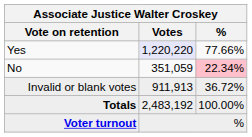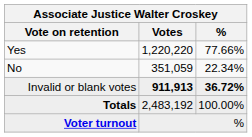(167, 50) lavender background -> (167, 50) no background
(224, 69) pink background -> (224, 69) no background
(173, 87) normal -> (172, 87) bold
(224, 87) normal -> (224, 87) bold
